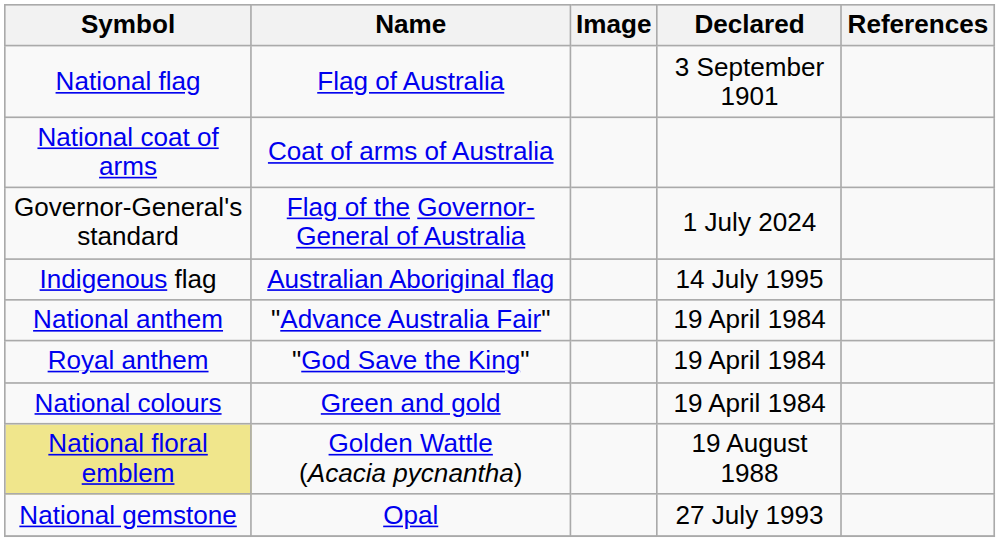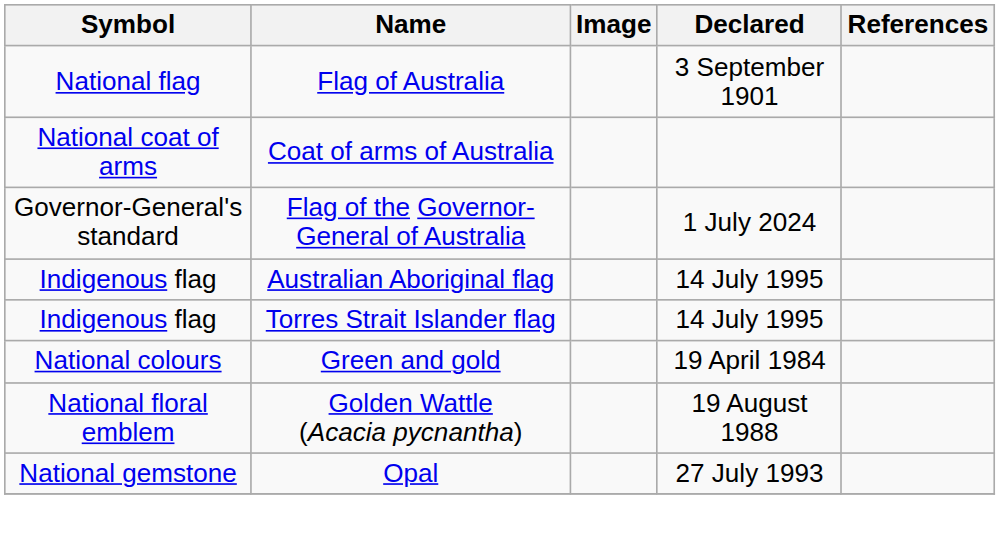+ row: (411, 320)
- row: (411, 320)
- row: (411, 361)
(128, 458) khaki background -> (128, 417) no background
